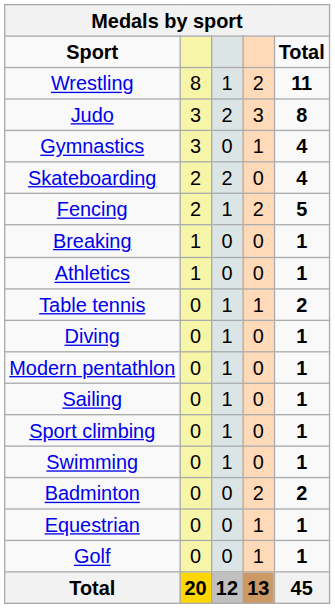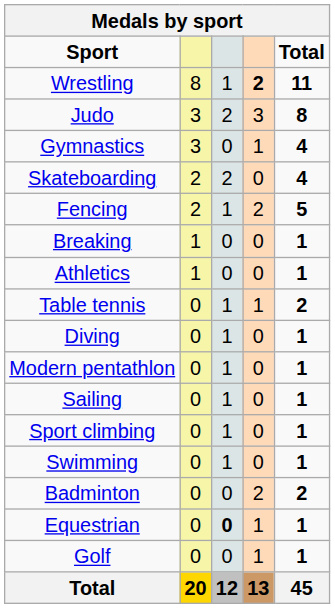(258, 84) normal -> (258, 84) bold
(227, 525) normal -> (227, 525) bold
